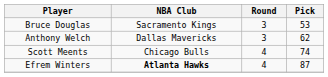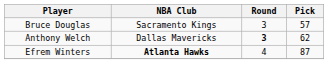(305, 25) 53 -> (305, 25) 57
(264, 38) normal -> (264, 38) bold
- row: (58, 52)
